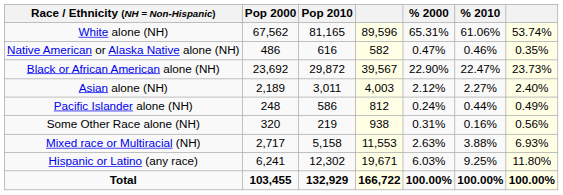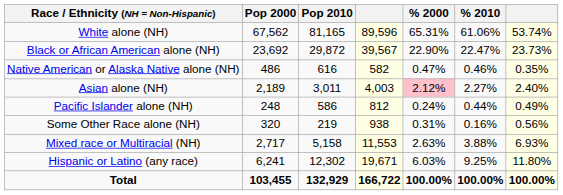rows swapped: (123, 69) <-> (123, 50)
(429, 87) no background -> (429, 87) pink background
